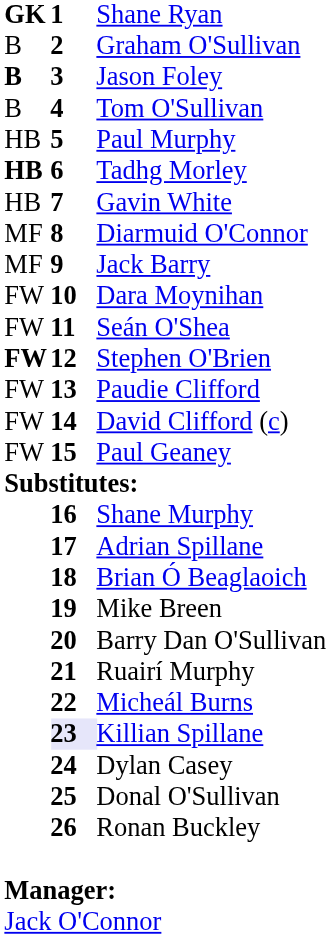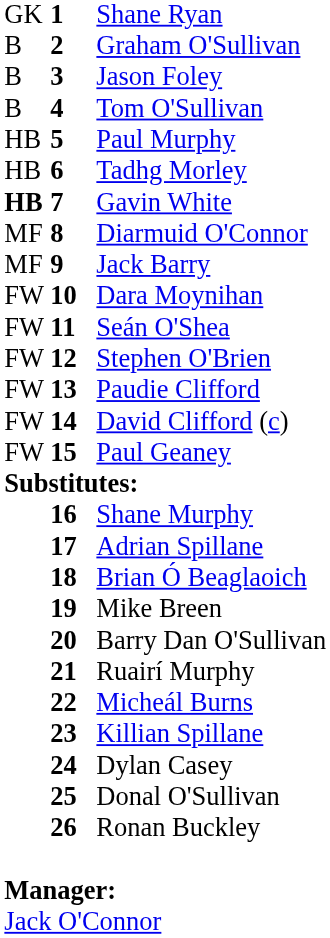(25, 14) bold -> (23, 14) normal
(13, 76) bold -> (13, 76) normal
(23, 170) bold -> (23, 170) normal
(23, 201) normal -> (23, 201) bold
(26, 358) bold -> (24, 358) normal
(64, 733) lavender background -> (64, 733) no background
